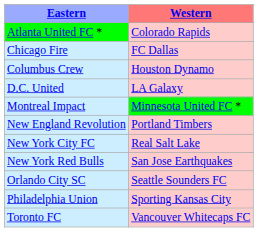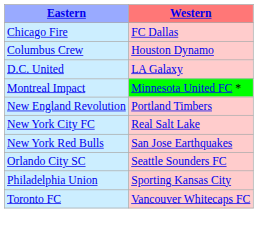- row: (55, 32)
